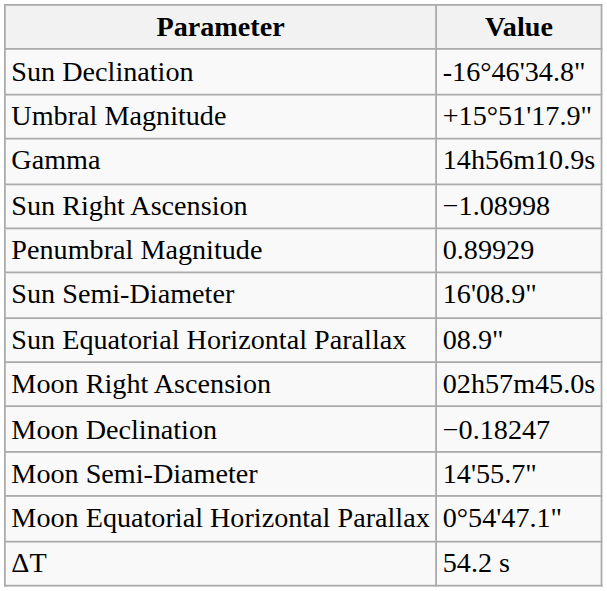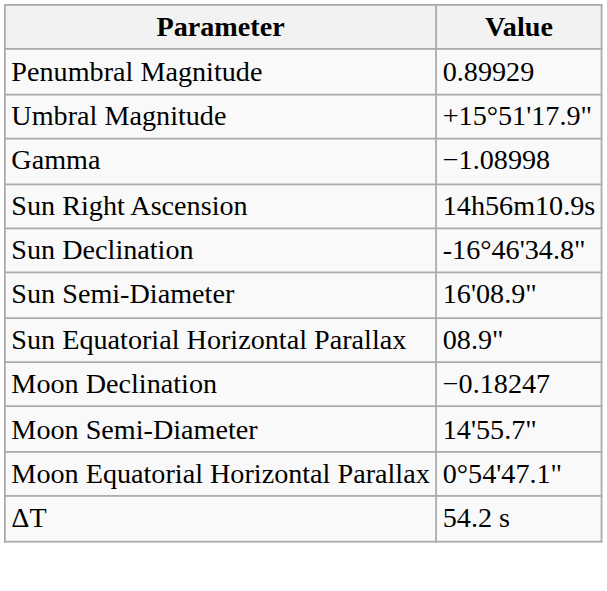rows swapped: (137, 250) <-> (102, 71)
(519, 160) 14h56m10.9s -> (496, 160) −1.08998
(496, 205) −1.08998 -> (519, 205) 14h56m10.9s
- row: (141, 384)
